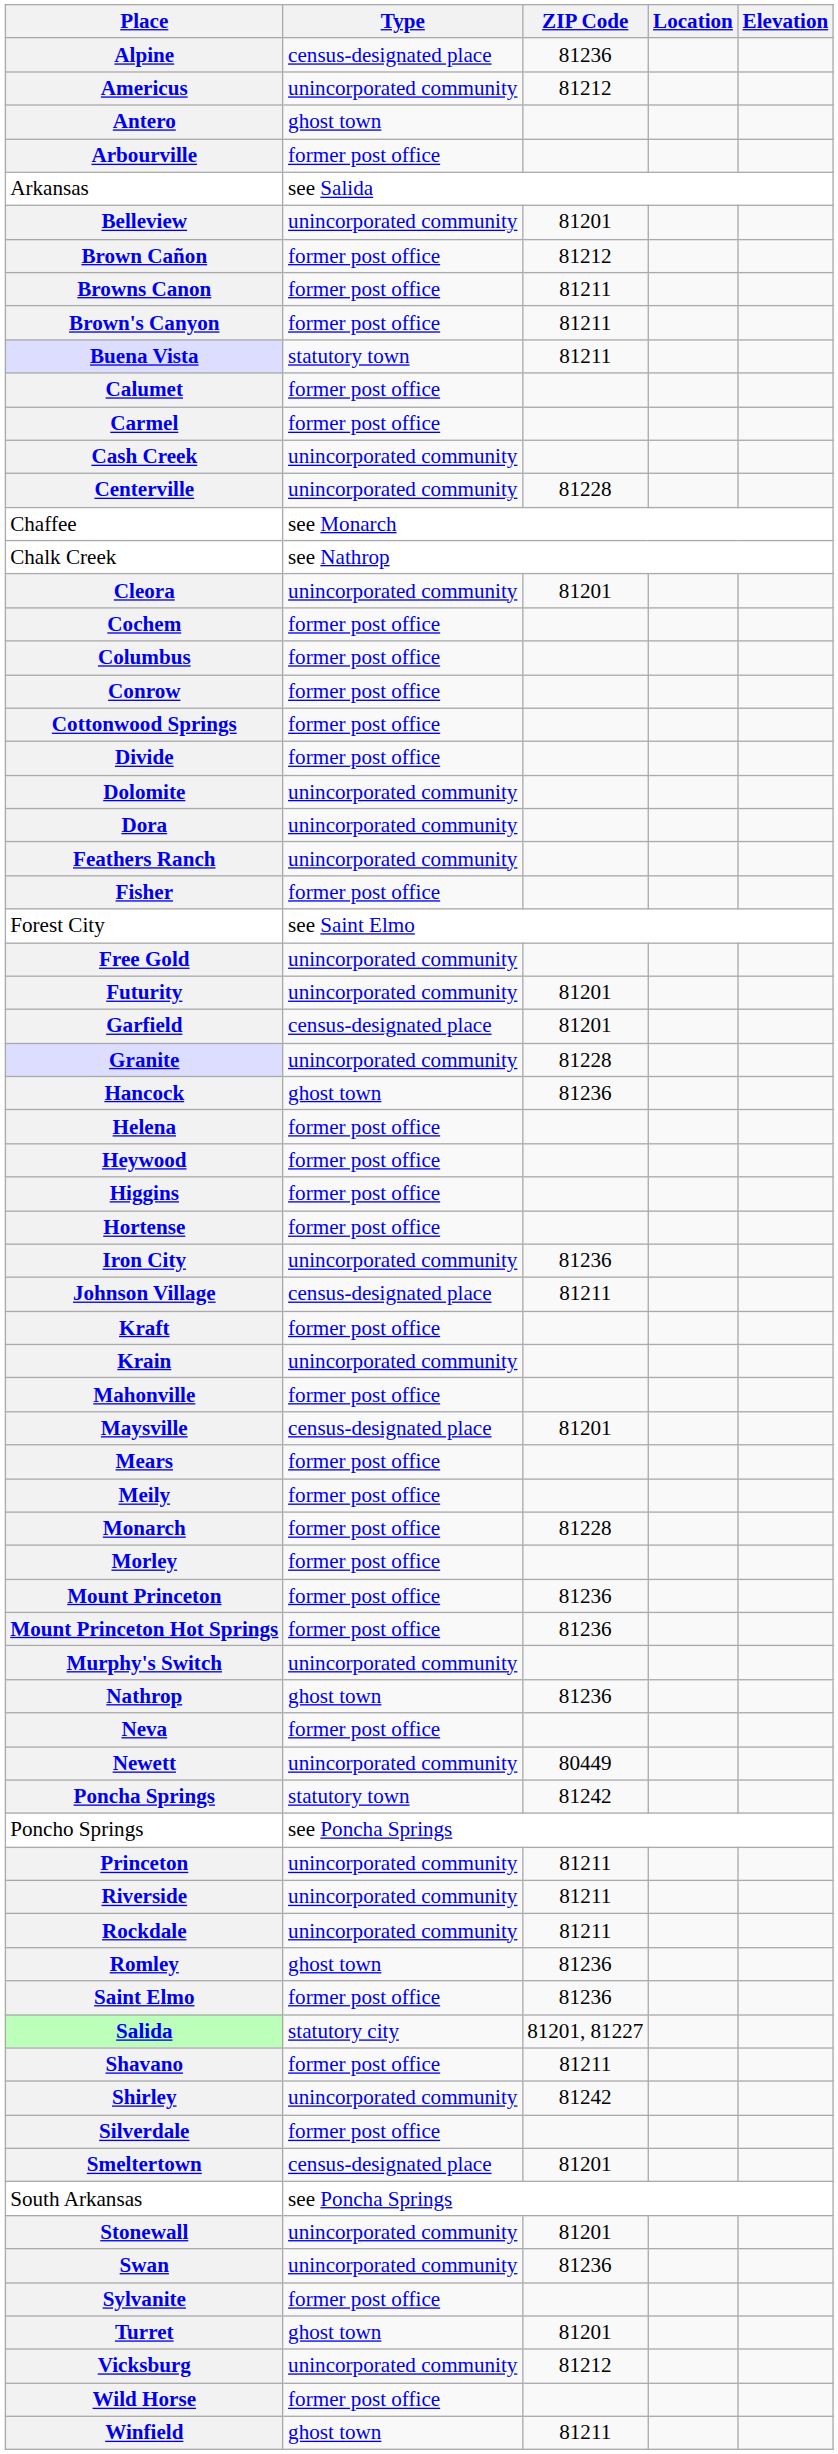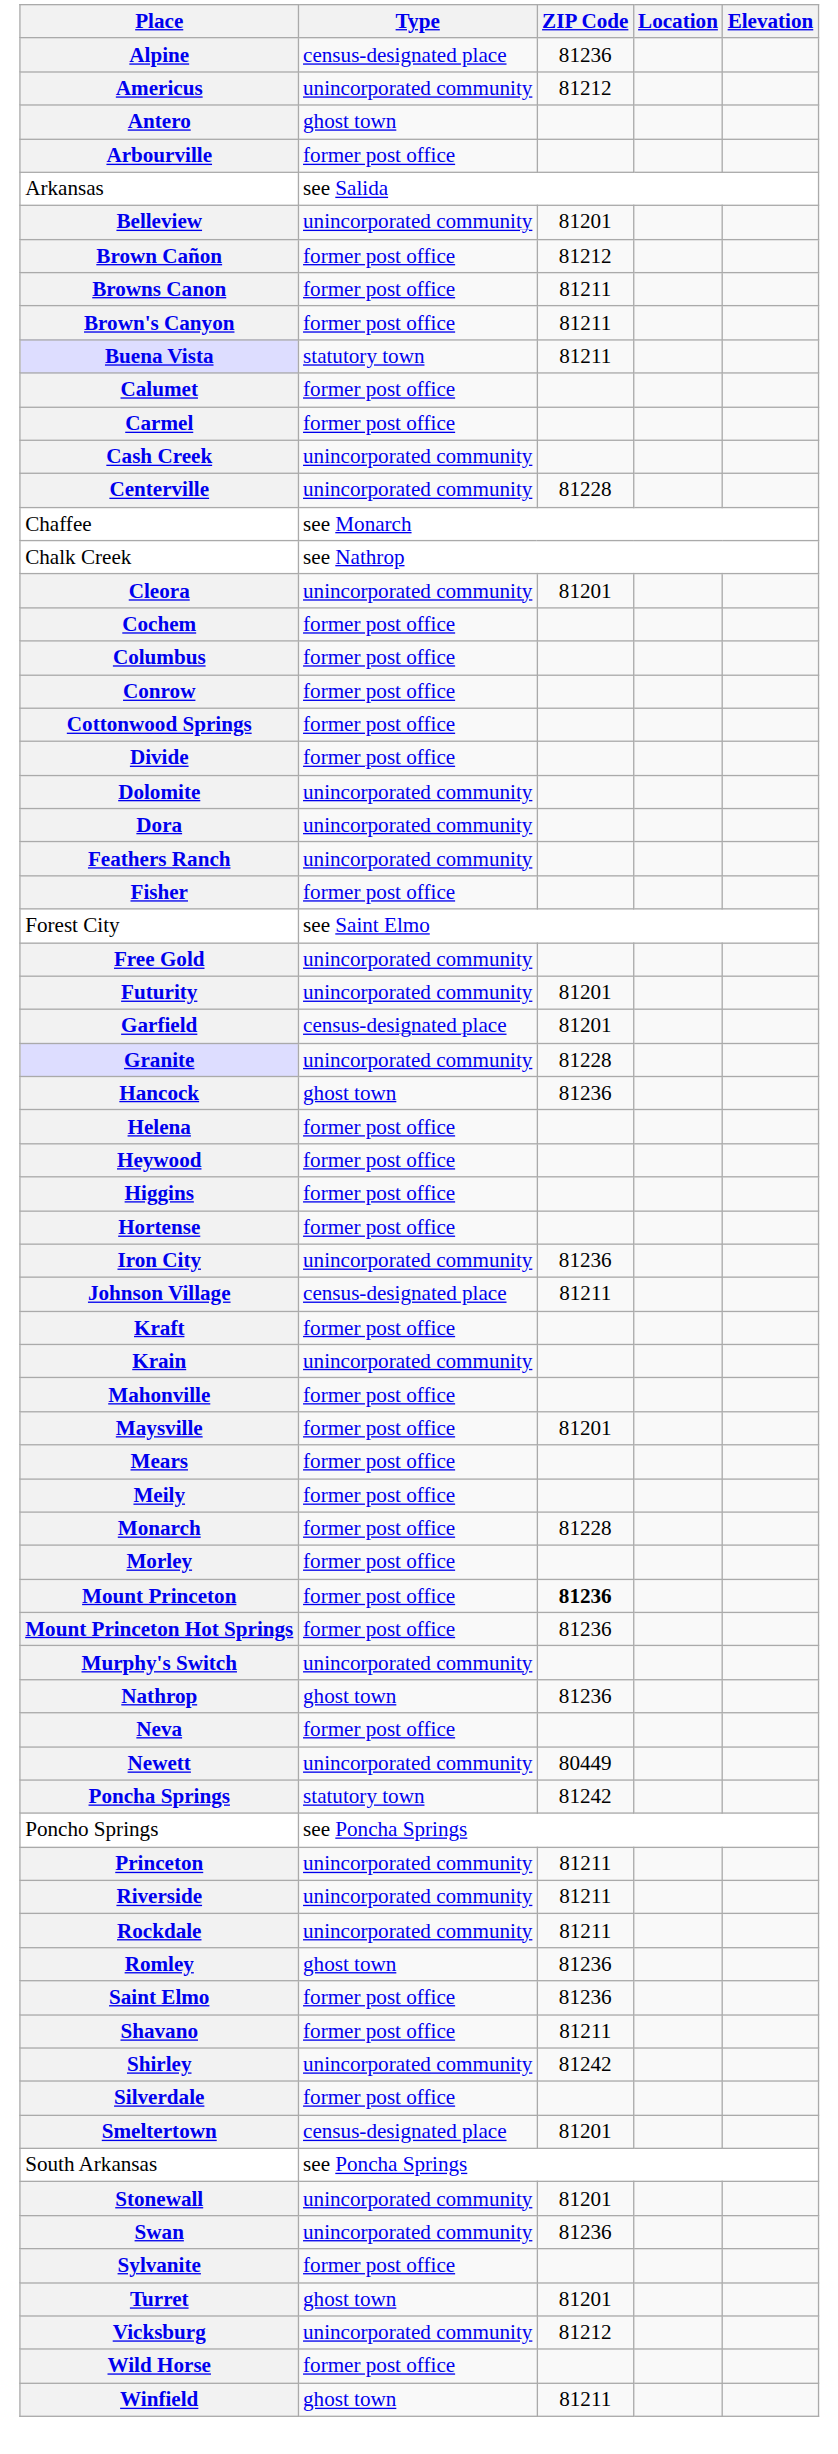(390, 1428) census-designated place -> (379, 1428) former post office
(585, 1595) normal -> (585, 1595) bold
- row: (144, 2030)
